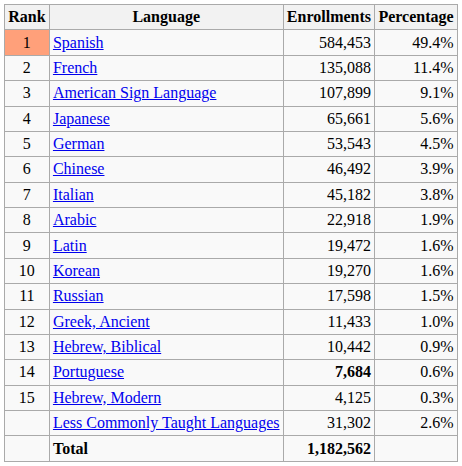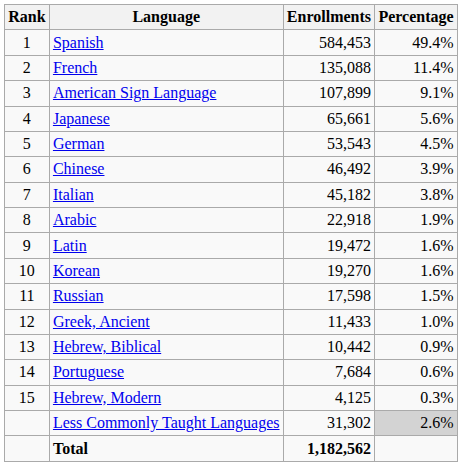(27, 42) lightsalmon background -> (27, 42) no background
(353, 372) bold -> (353, 372) normal
(437, 423) no background -> (437, 423) lightgrey background
